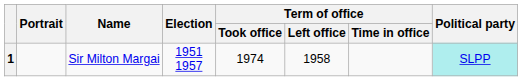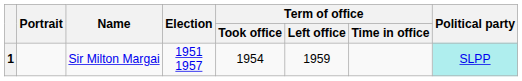(250, 59) 1974 -> (250, 59) 1954
(317, 59) 1958 -> (317, 59) 1959
